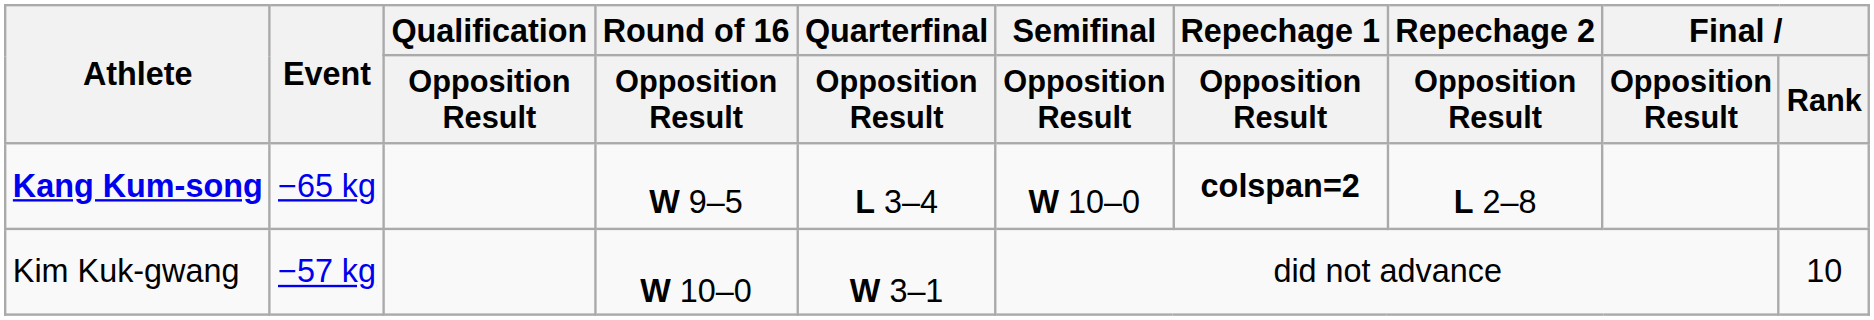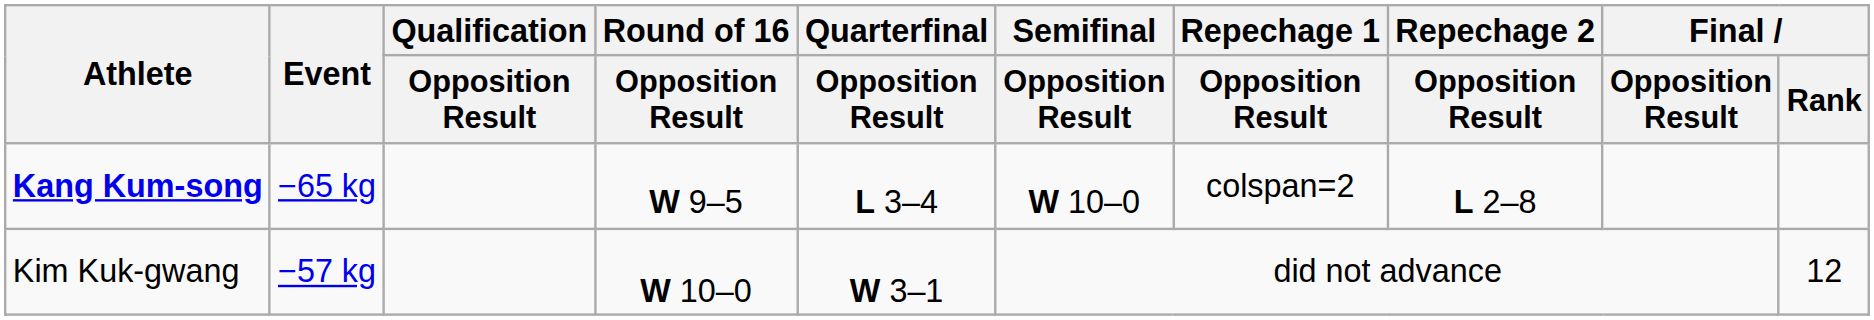(1280, 185) bold -> (1280, 185) normal
(1824, 272) 10 -> (1824, 272) 12
